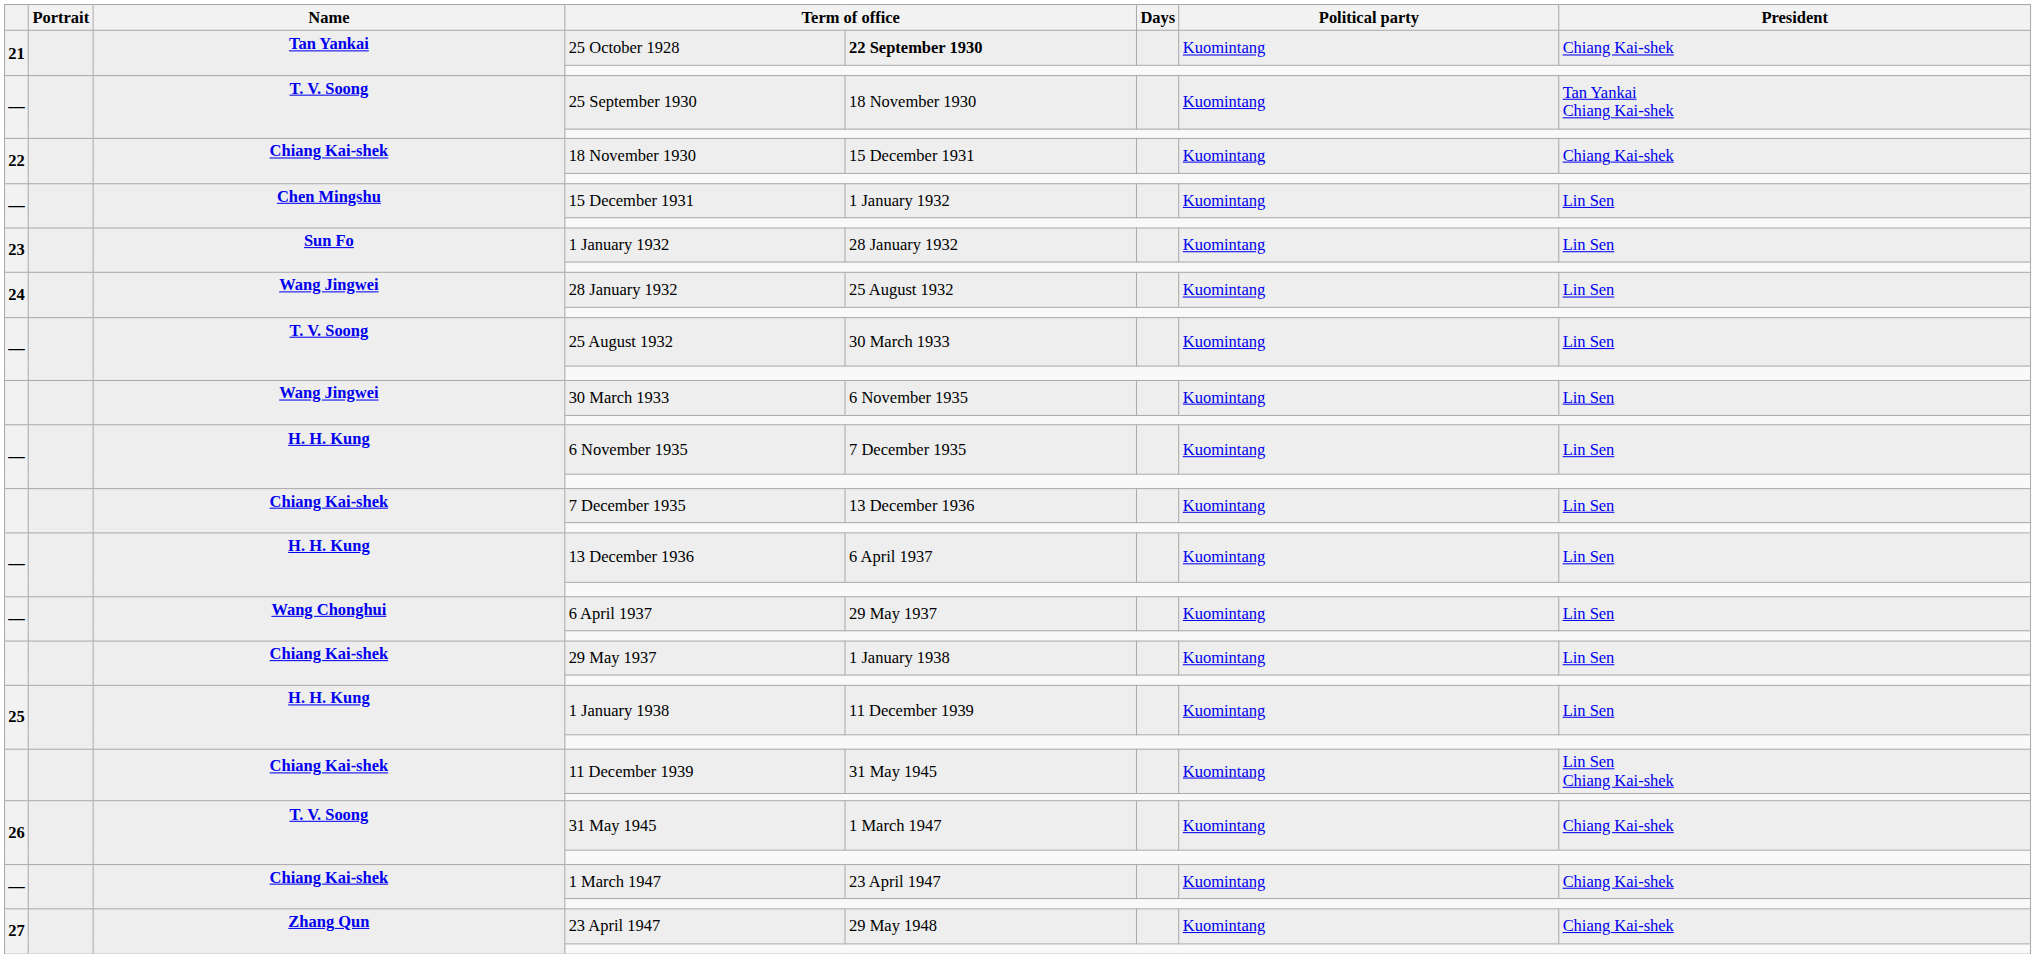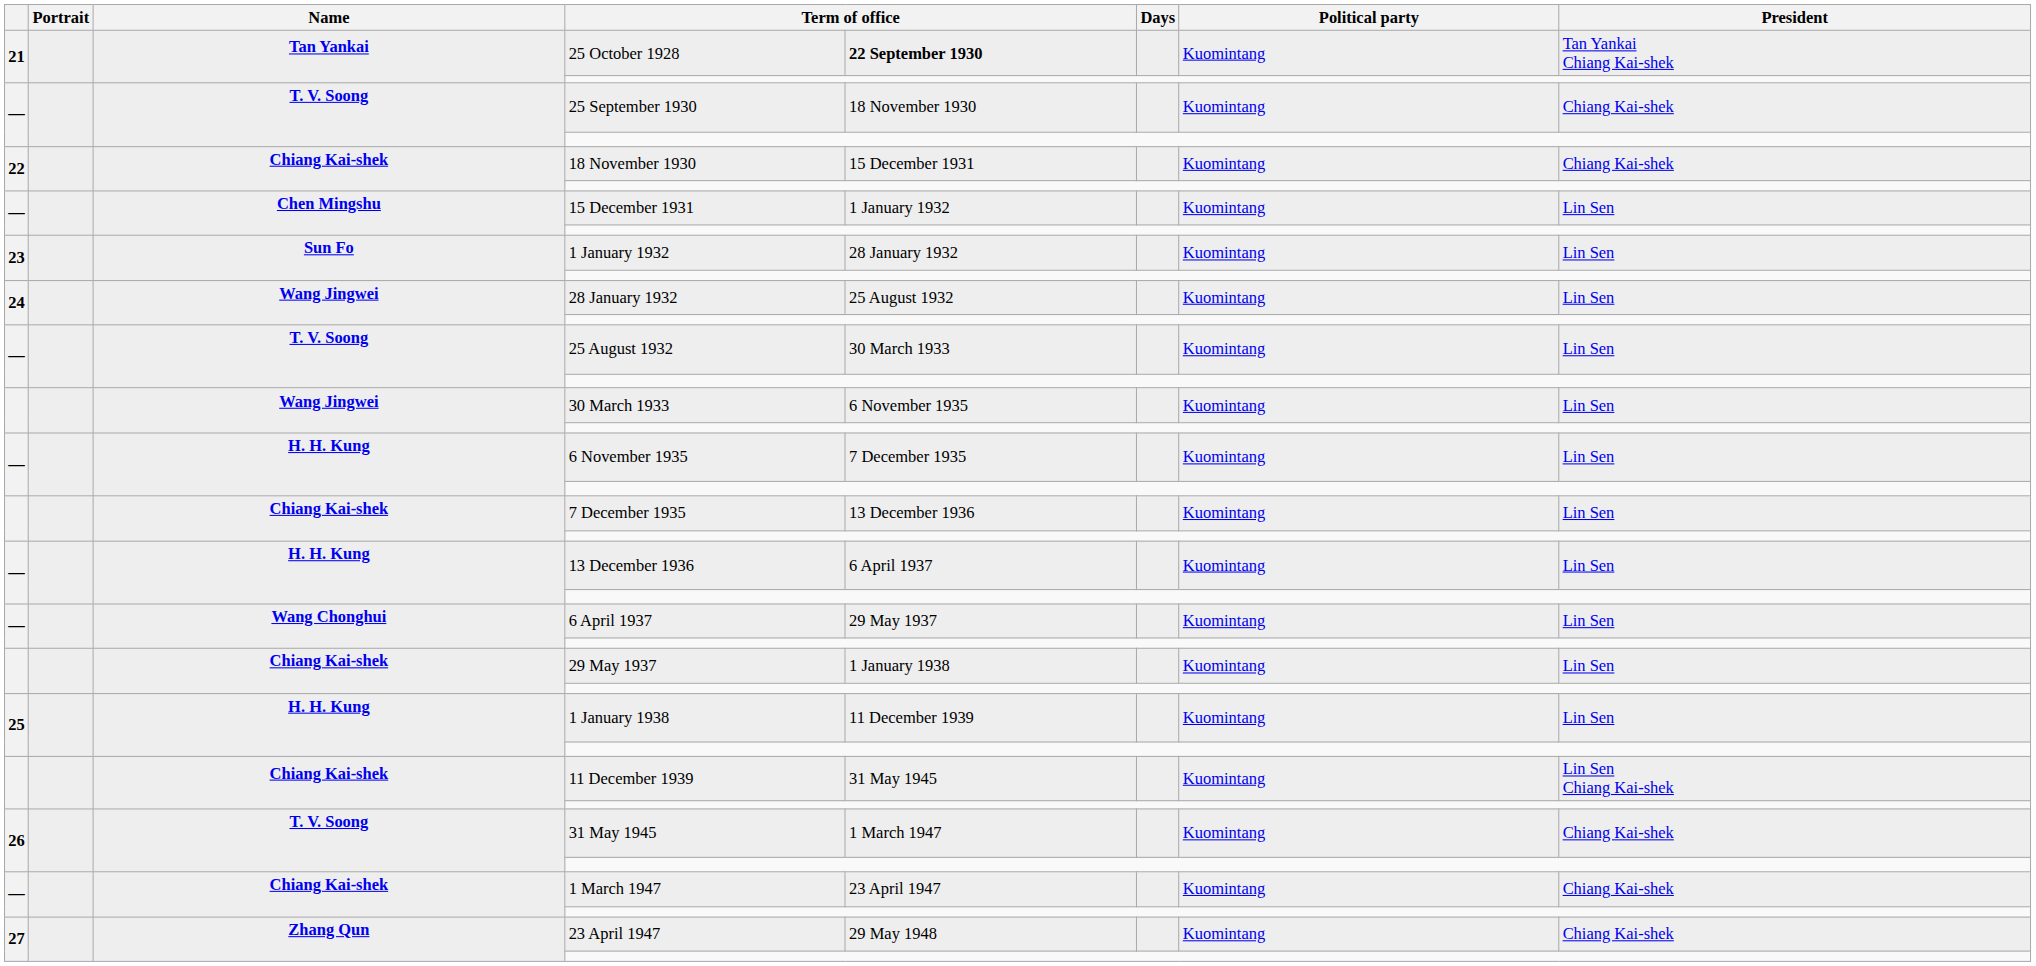(1618, 47) Chiang Kai-shek -> (1618, 52) Tan Yankai Chiang Kai-shek
(1618, 102) Tan Yankai Chiang Kai-shek -> (1618, 107) Chiang Kai-shek
